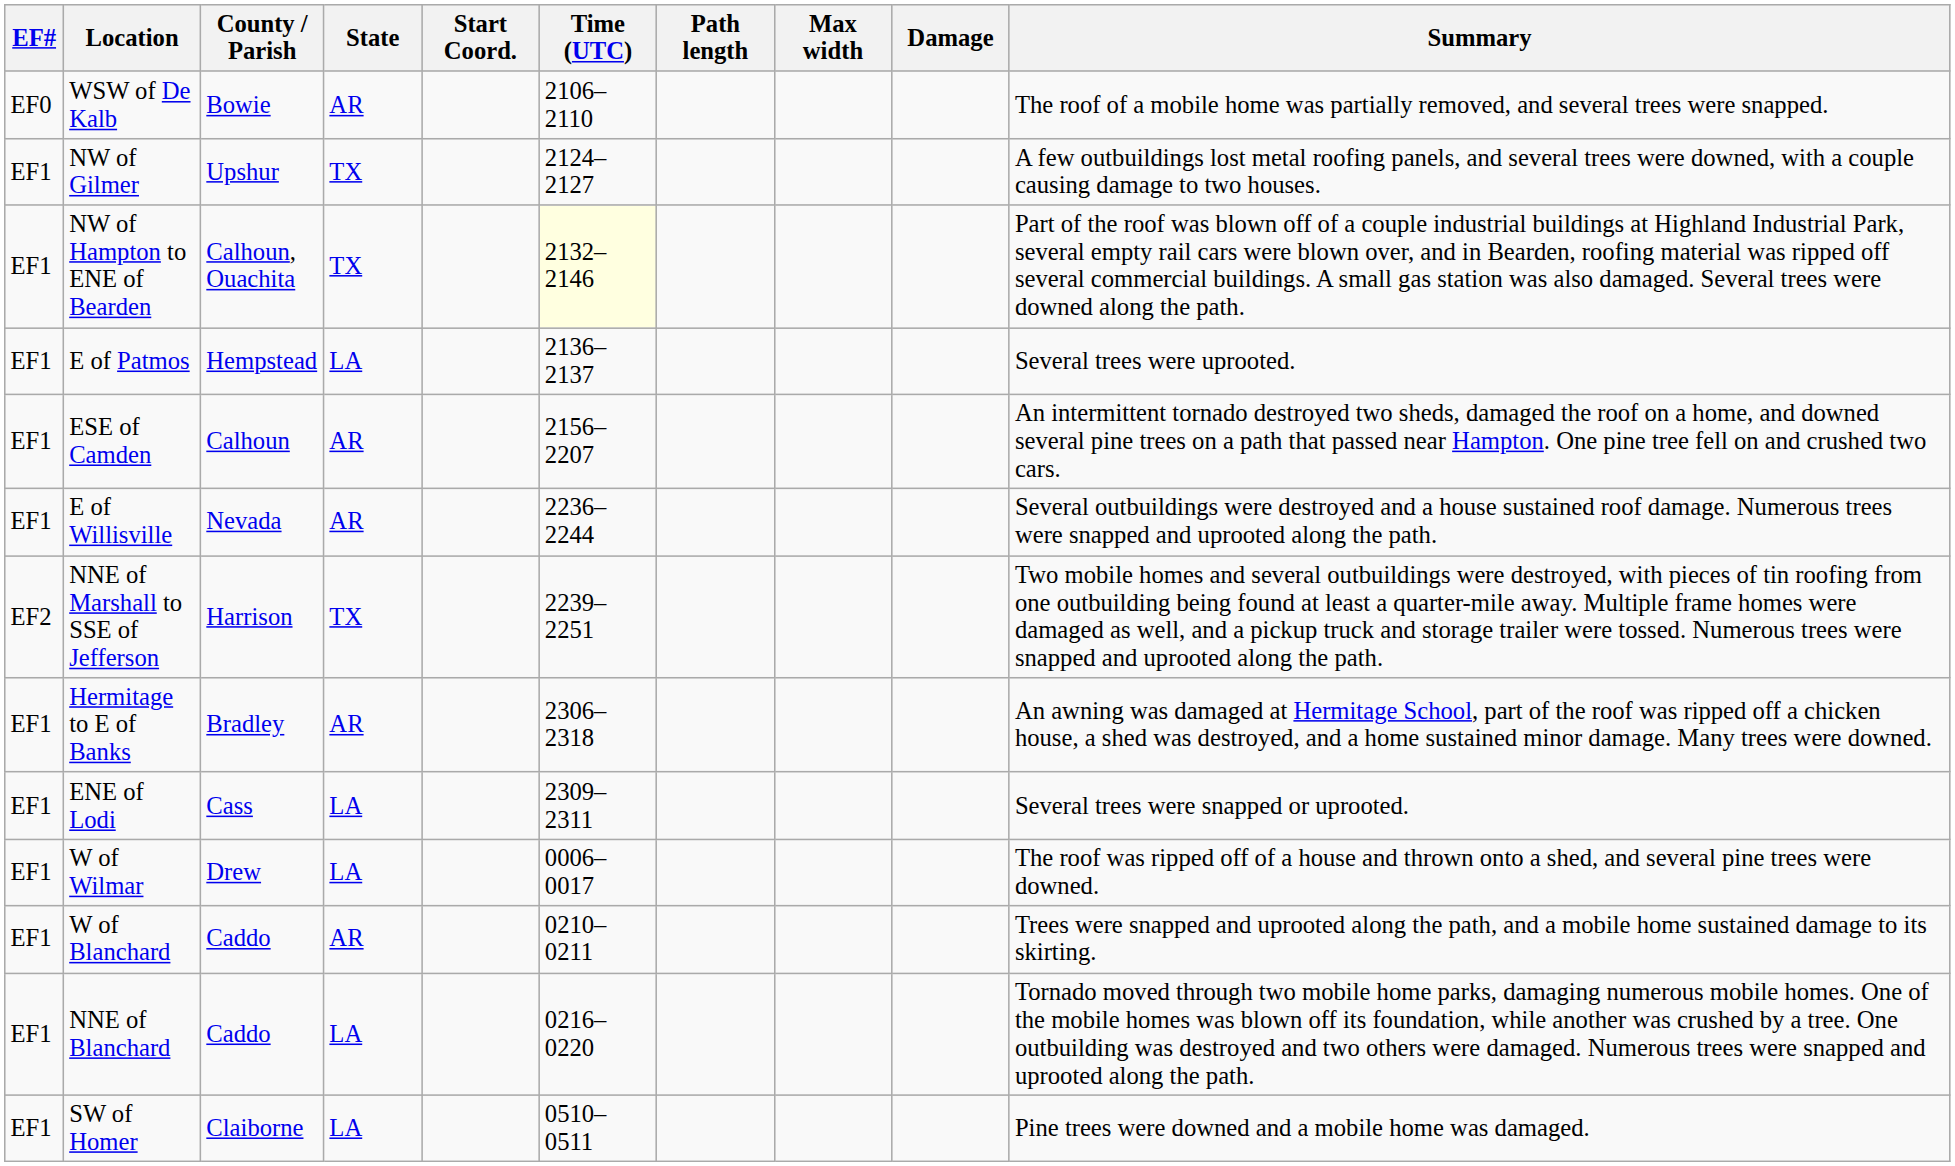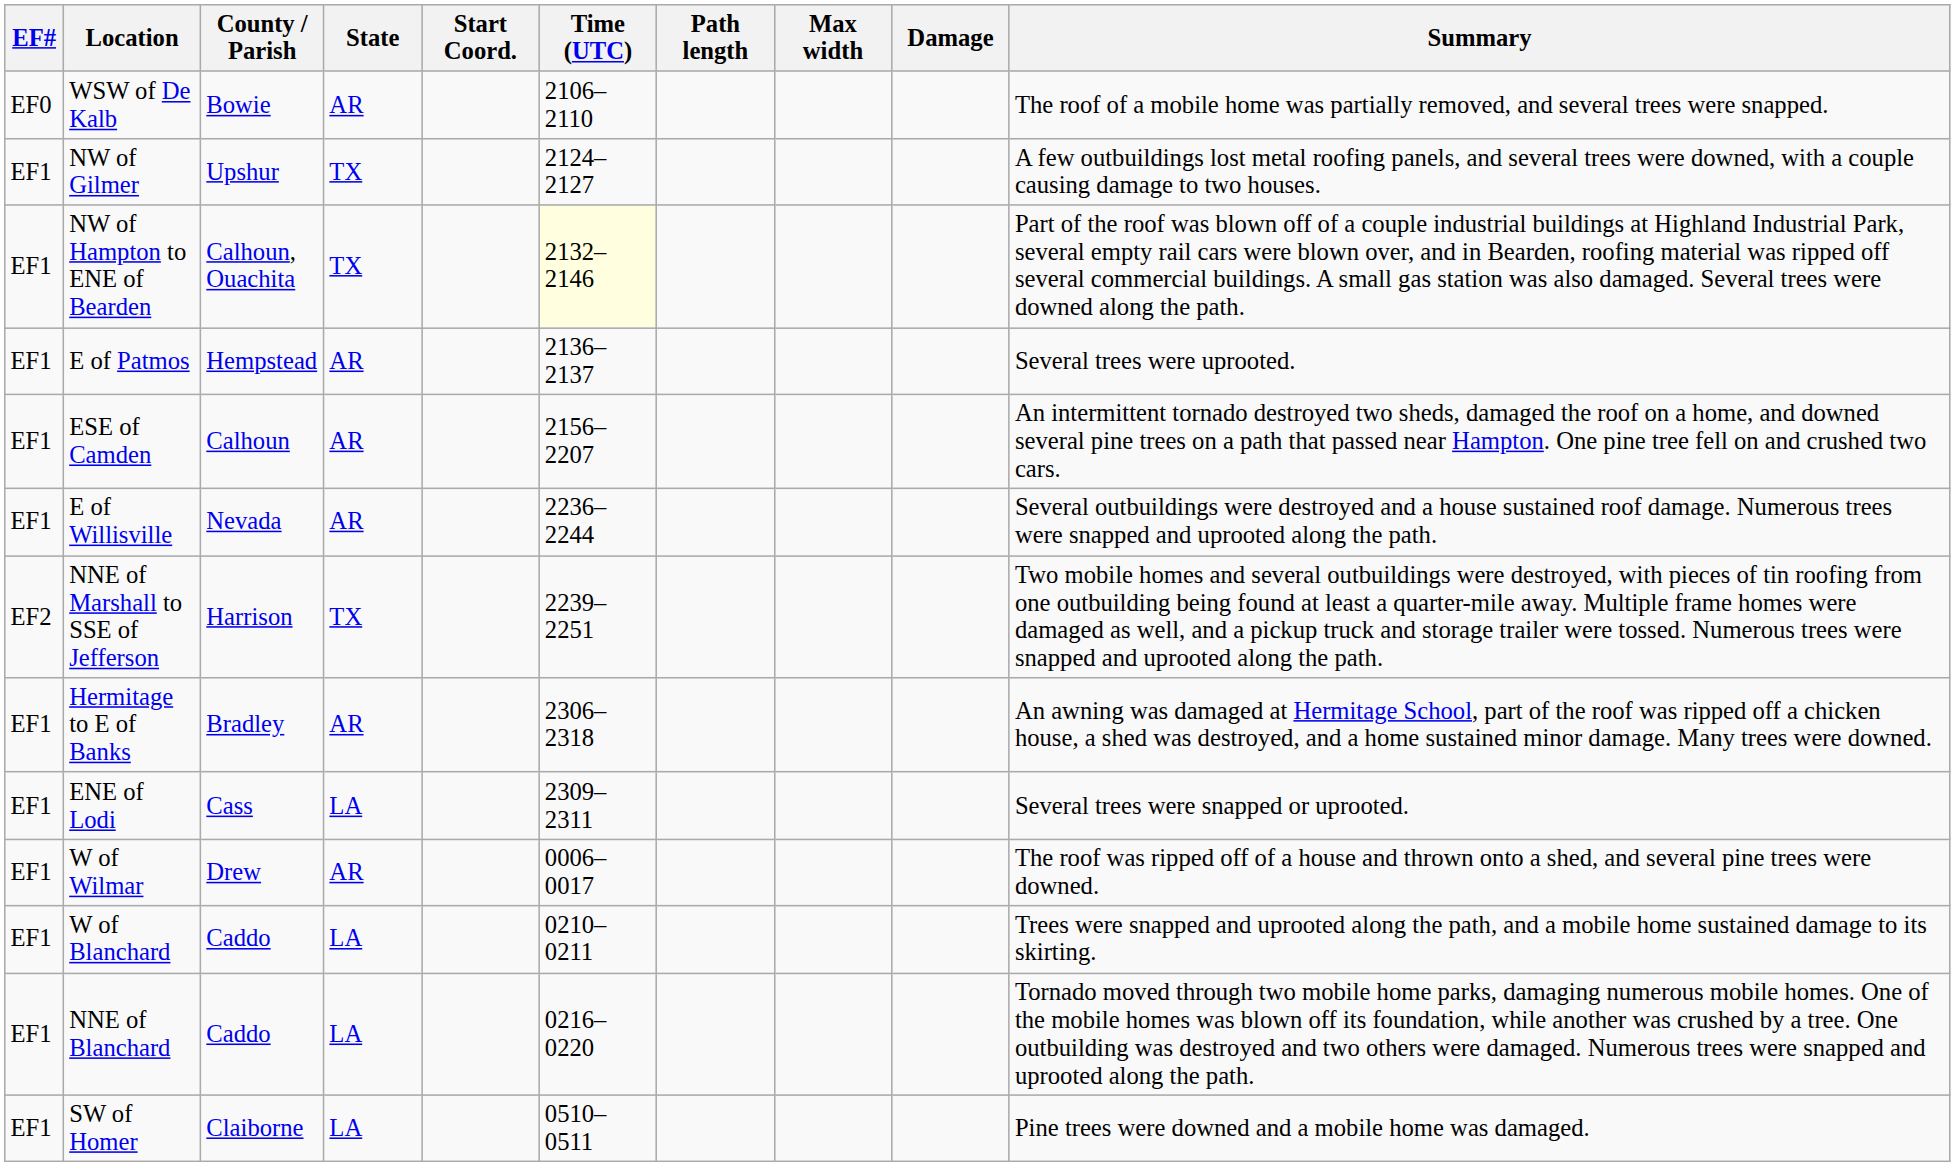(346, 360) LA -> (346, 360) AR
(346, 872) LA -> (346, 872) AR
(346, 938) AR -> (346, 938) LA
